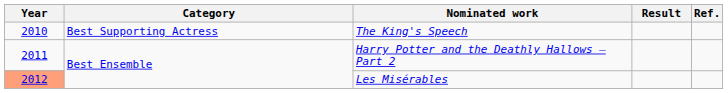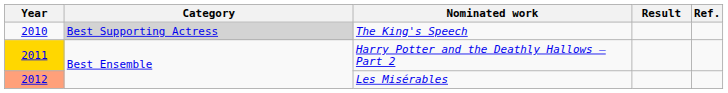(142, 31) no background -> (142, 31) lightgrey background
(34, 55) no background -> (34, 55) gold background
